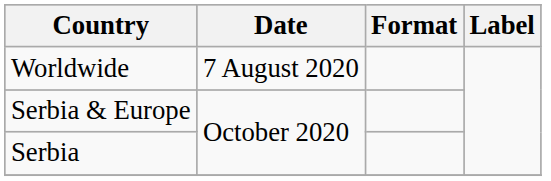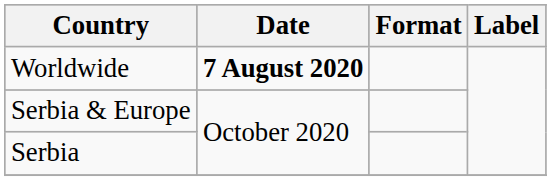(281, 68) normal -> (283, 68) bold
